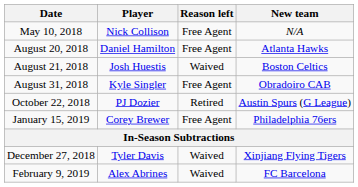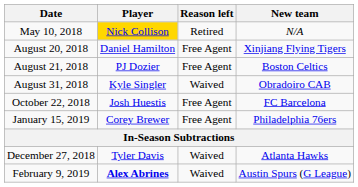(138, 31) no background -> (138, 31) gold background
(207, 31) Free Agent -> (207, 31) Retired
(295, 48) Atlanta Hawks -> (295, 48) Xinjiang Flying Tigers
(138, 66) Josh Huestis -> (138, 66) PJ Dozier
(207, 66) Waived -> (207, 66) Free Agent
(207, 84) Free Agent -> (207, 84) Waived
(138, 102) PJ Dozier -> (138, 102) Josh Huestis
(207, 102) Retired -> (207, 102) Free Agent
(295, 102) Austin Spurs (G League) -> (295, 102) FC Barcelona
(295, 155) Xinjiang Flying Tigers -> (295, 155) Atlanta Hawks
(138, 173) normal -> (138, 173) bold
(295, 173) FC Barcelona -> (295, 173) Austin Spurs (G League)
